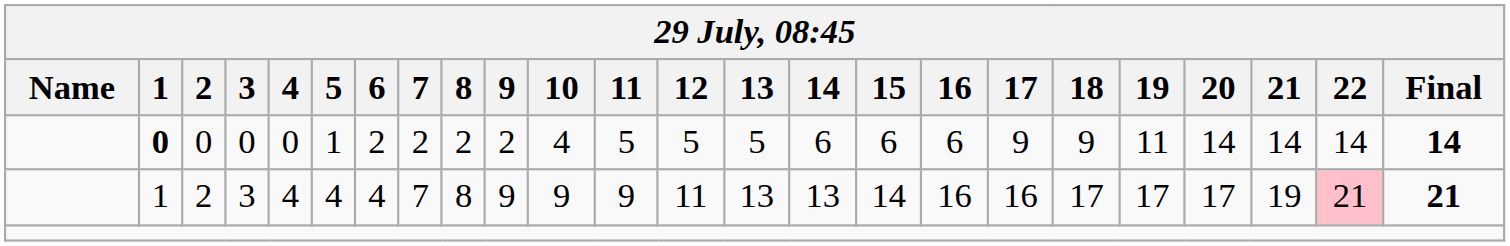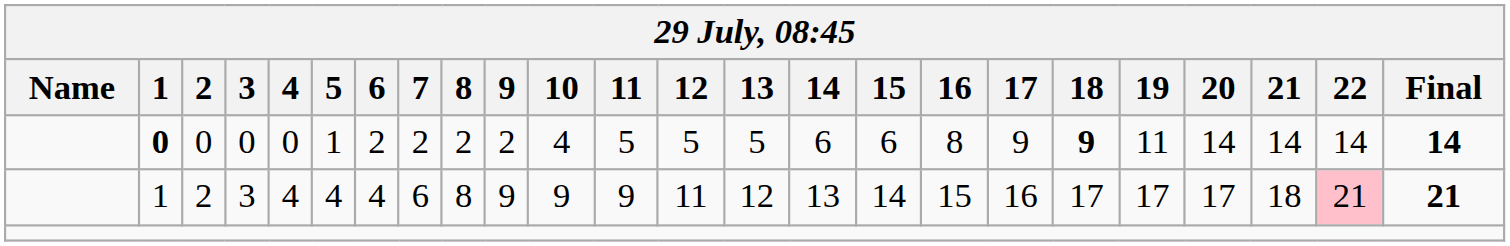(955, 141) 6 -> (955, 141) 8
(1086, 141) normal -> (1086, 141) bold
(420, 196) 7 -> (420, 196) 6
(757, 196) 13 -> (757, 196) 12
(955, 196) 16 -> (955, 196) 15
(1284, 196) 19 -> (1284, 196) 18
